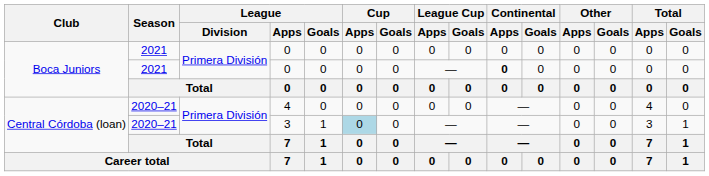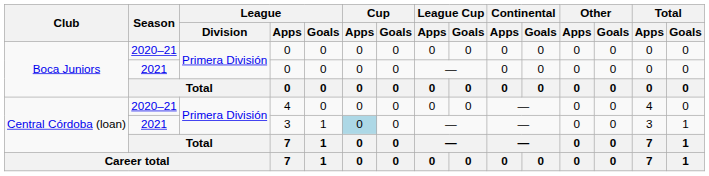(154, 50) 2021 -> (154, 50) 2020–21
(504, 69) bold -> (504, 69) normal
(154, 124) 2020–21 -> (154, 124) 2021
